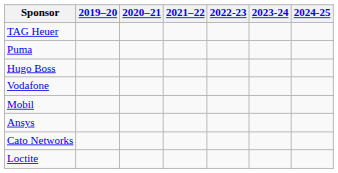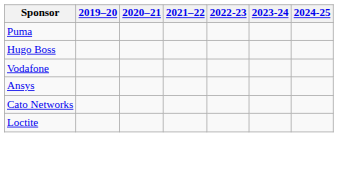- row: (33, 31)
- row: (20, 104)
